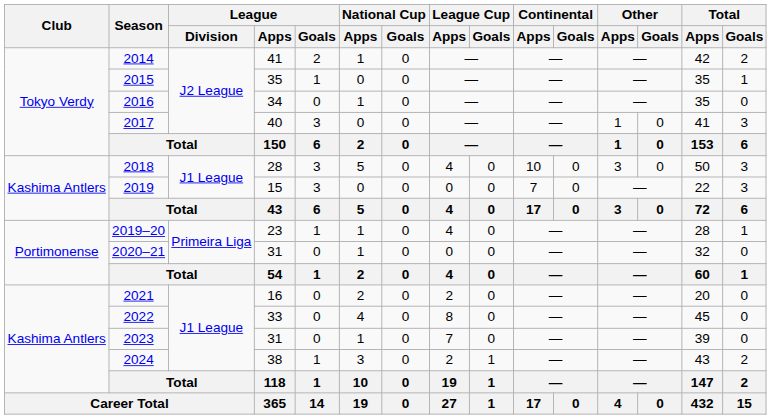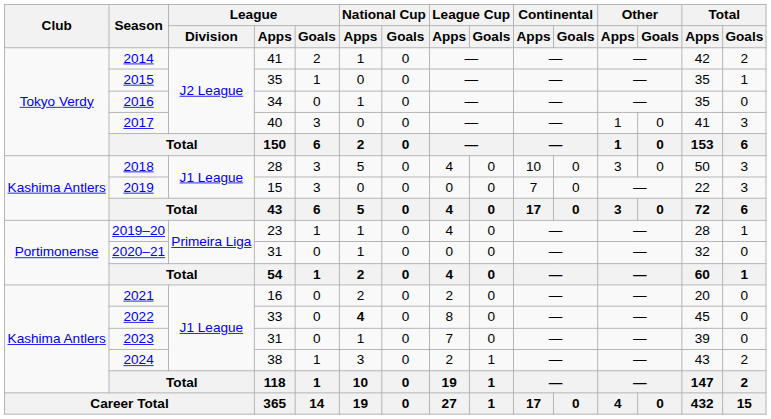(360, 317) normal -> (360, 317) bold
